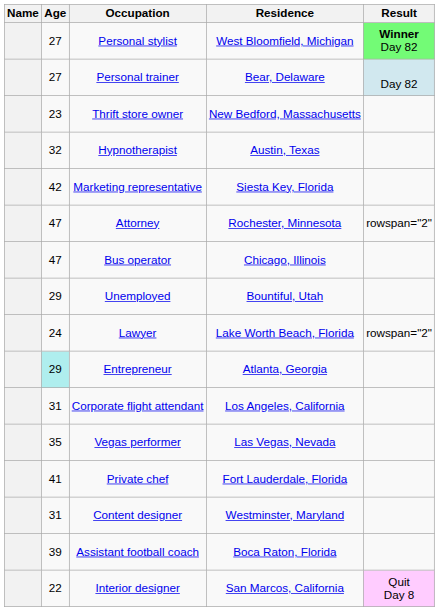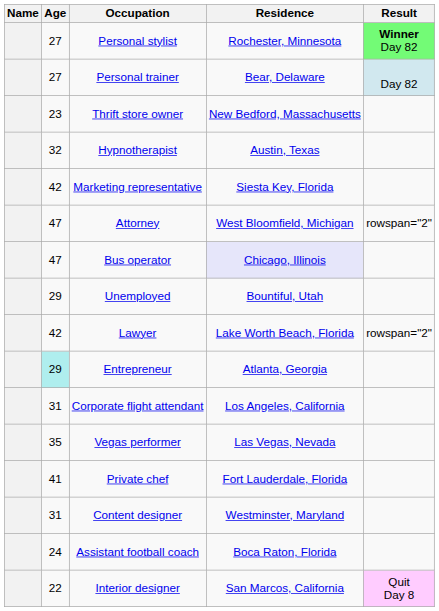(285, 41) West Bloomfield, Michigan -> (285, 41) Rochester, Minnesota
(285, 223) Rochester, Minnesota -> (285, 223) West Bloomfield, Michigan
(285, 260) no background -> (285, 260) lavender background
(55, 333) 24 -> (55, 333) 42
(55, 552) 39 -> (55, 552) 24
